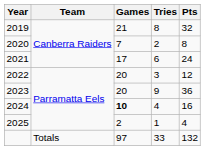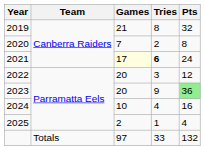(122, 59) no background -> (122, 59) lightyellow background
(157, 59) normal -> (157, 59) bold
(187, 91) no background -> (187, 91) lightgreen background
(122, 106) bold -> (122, 106) normal
